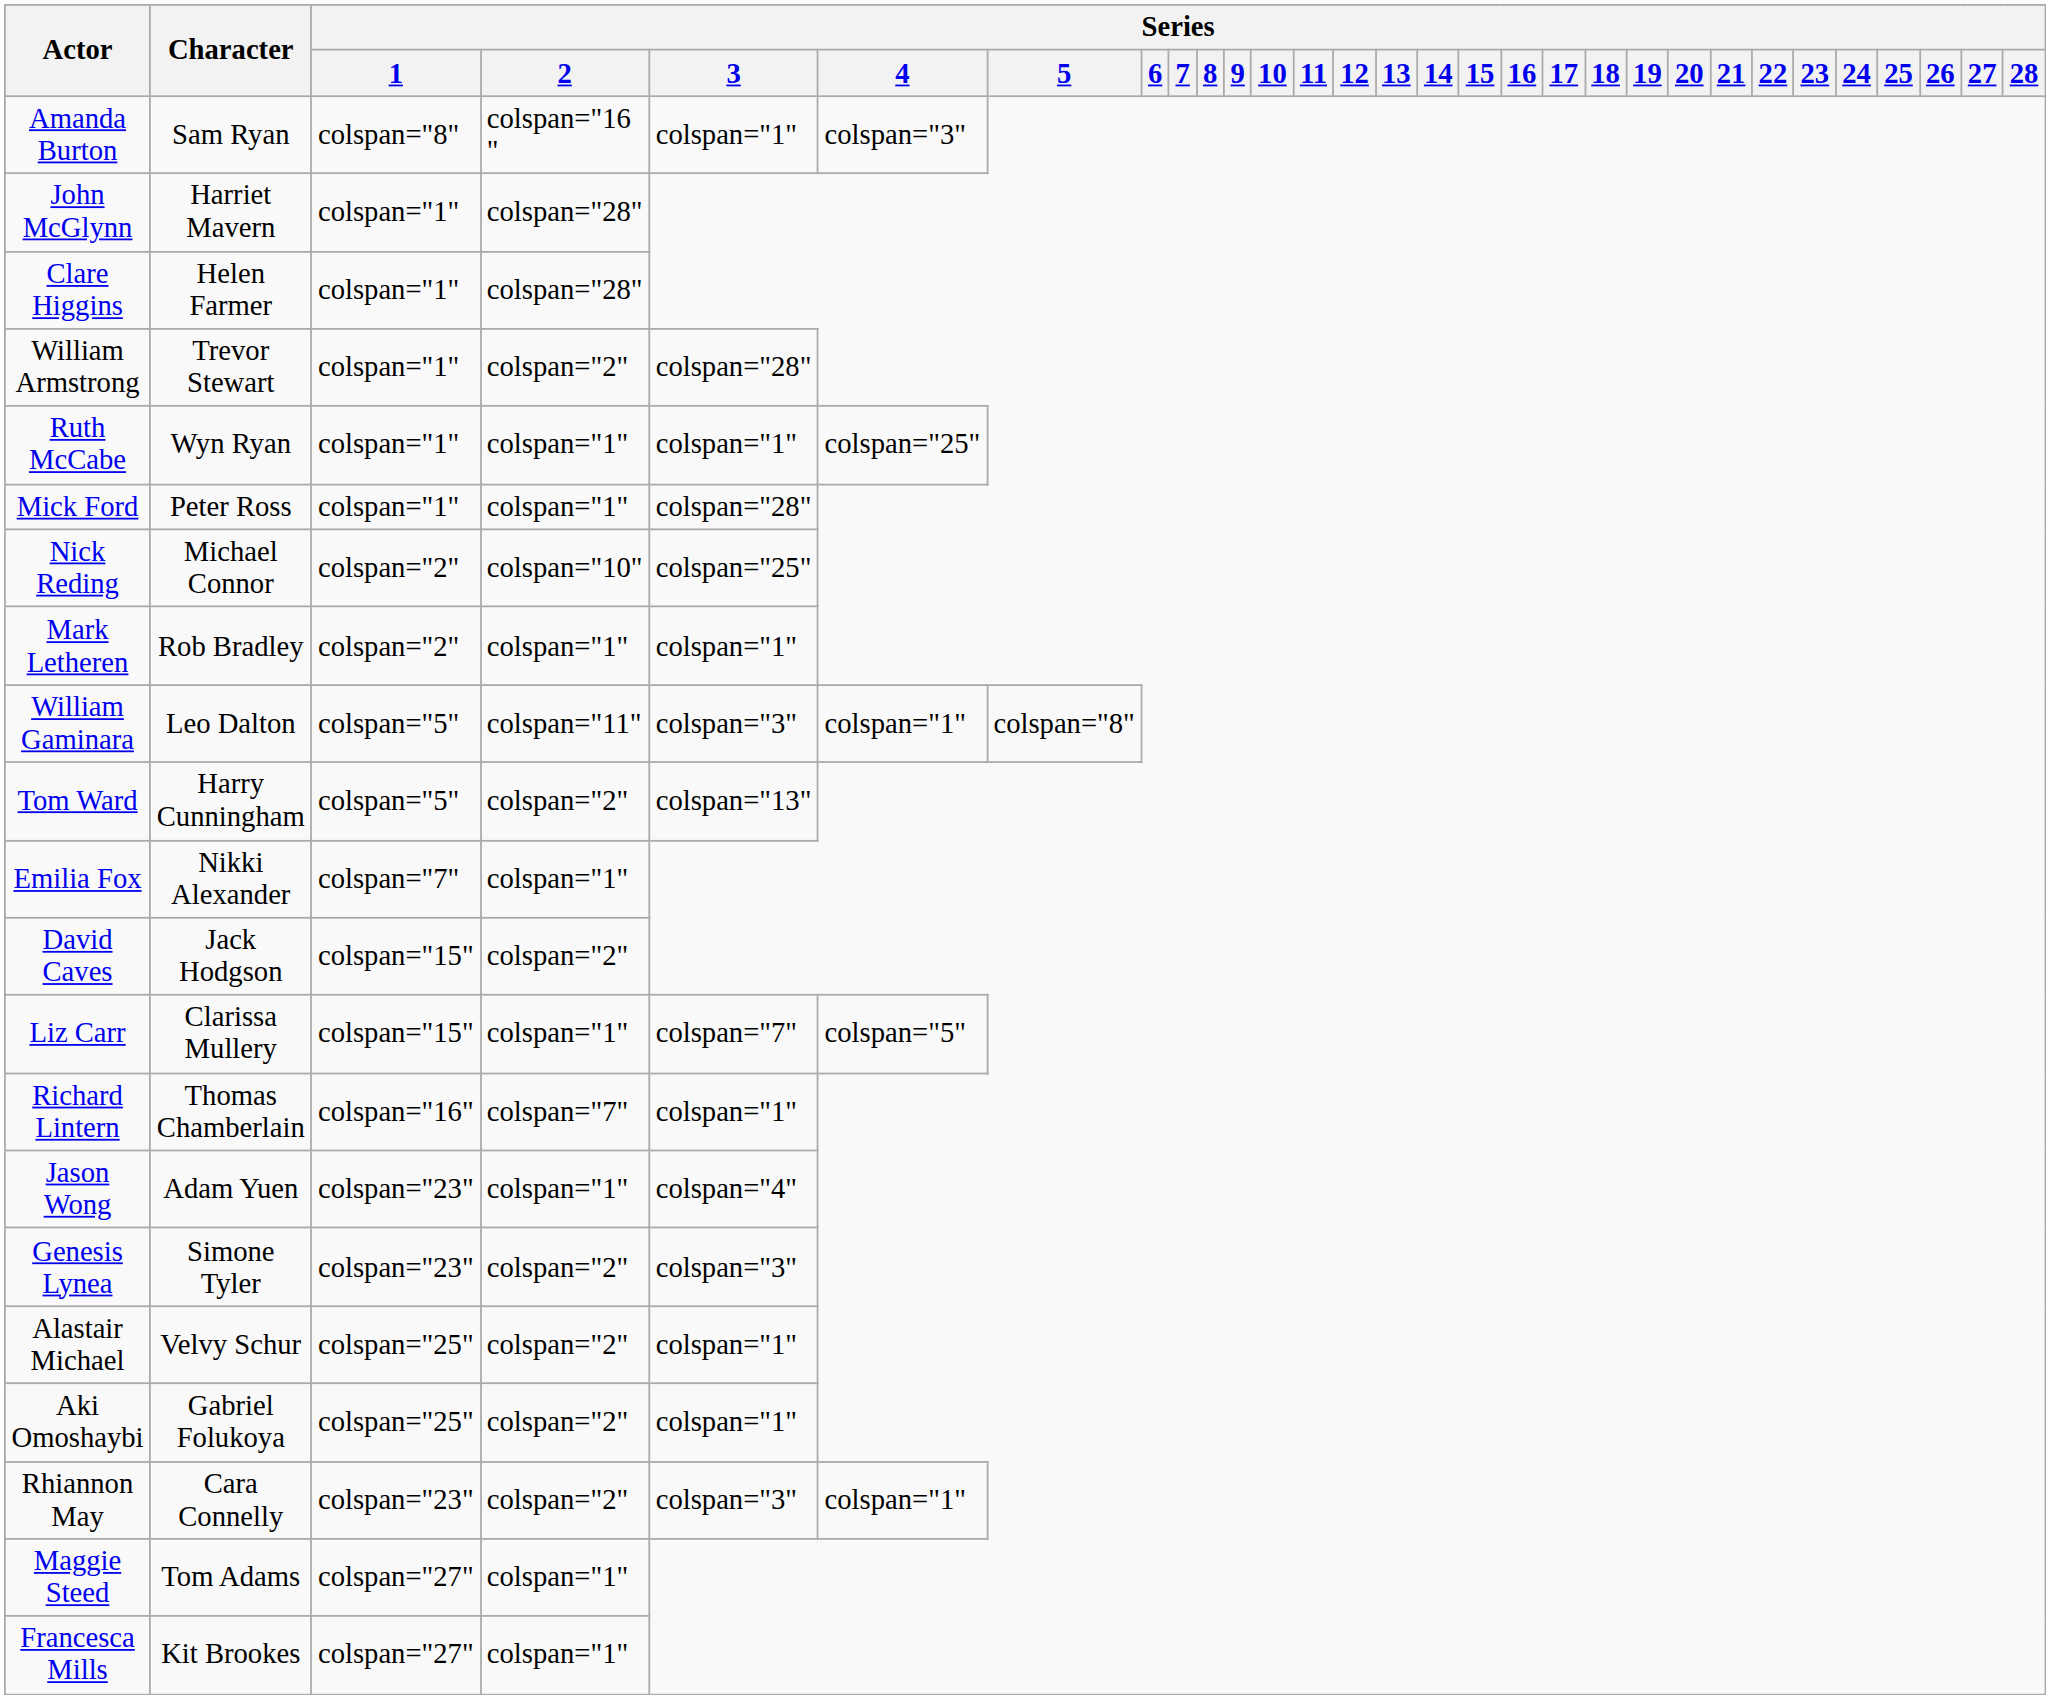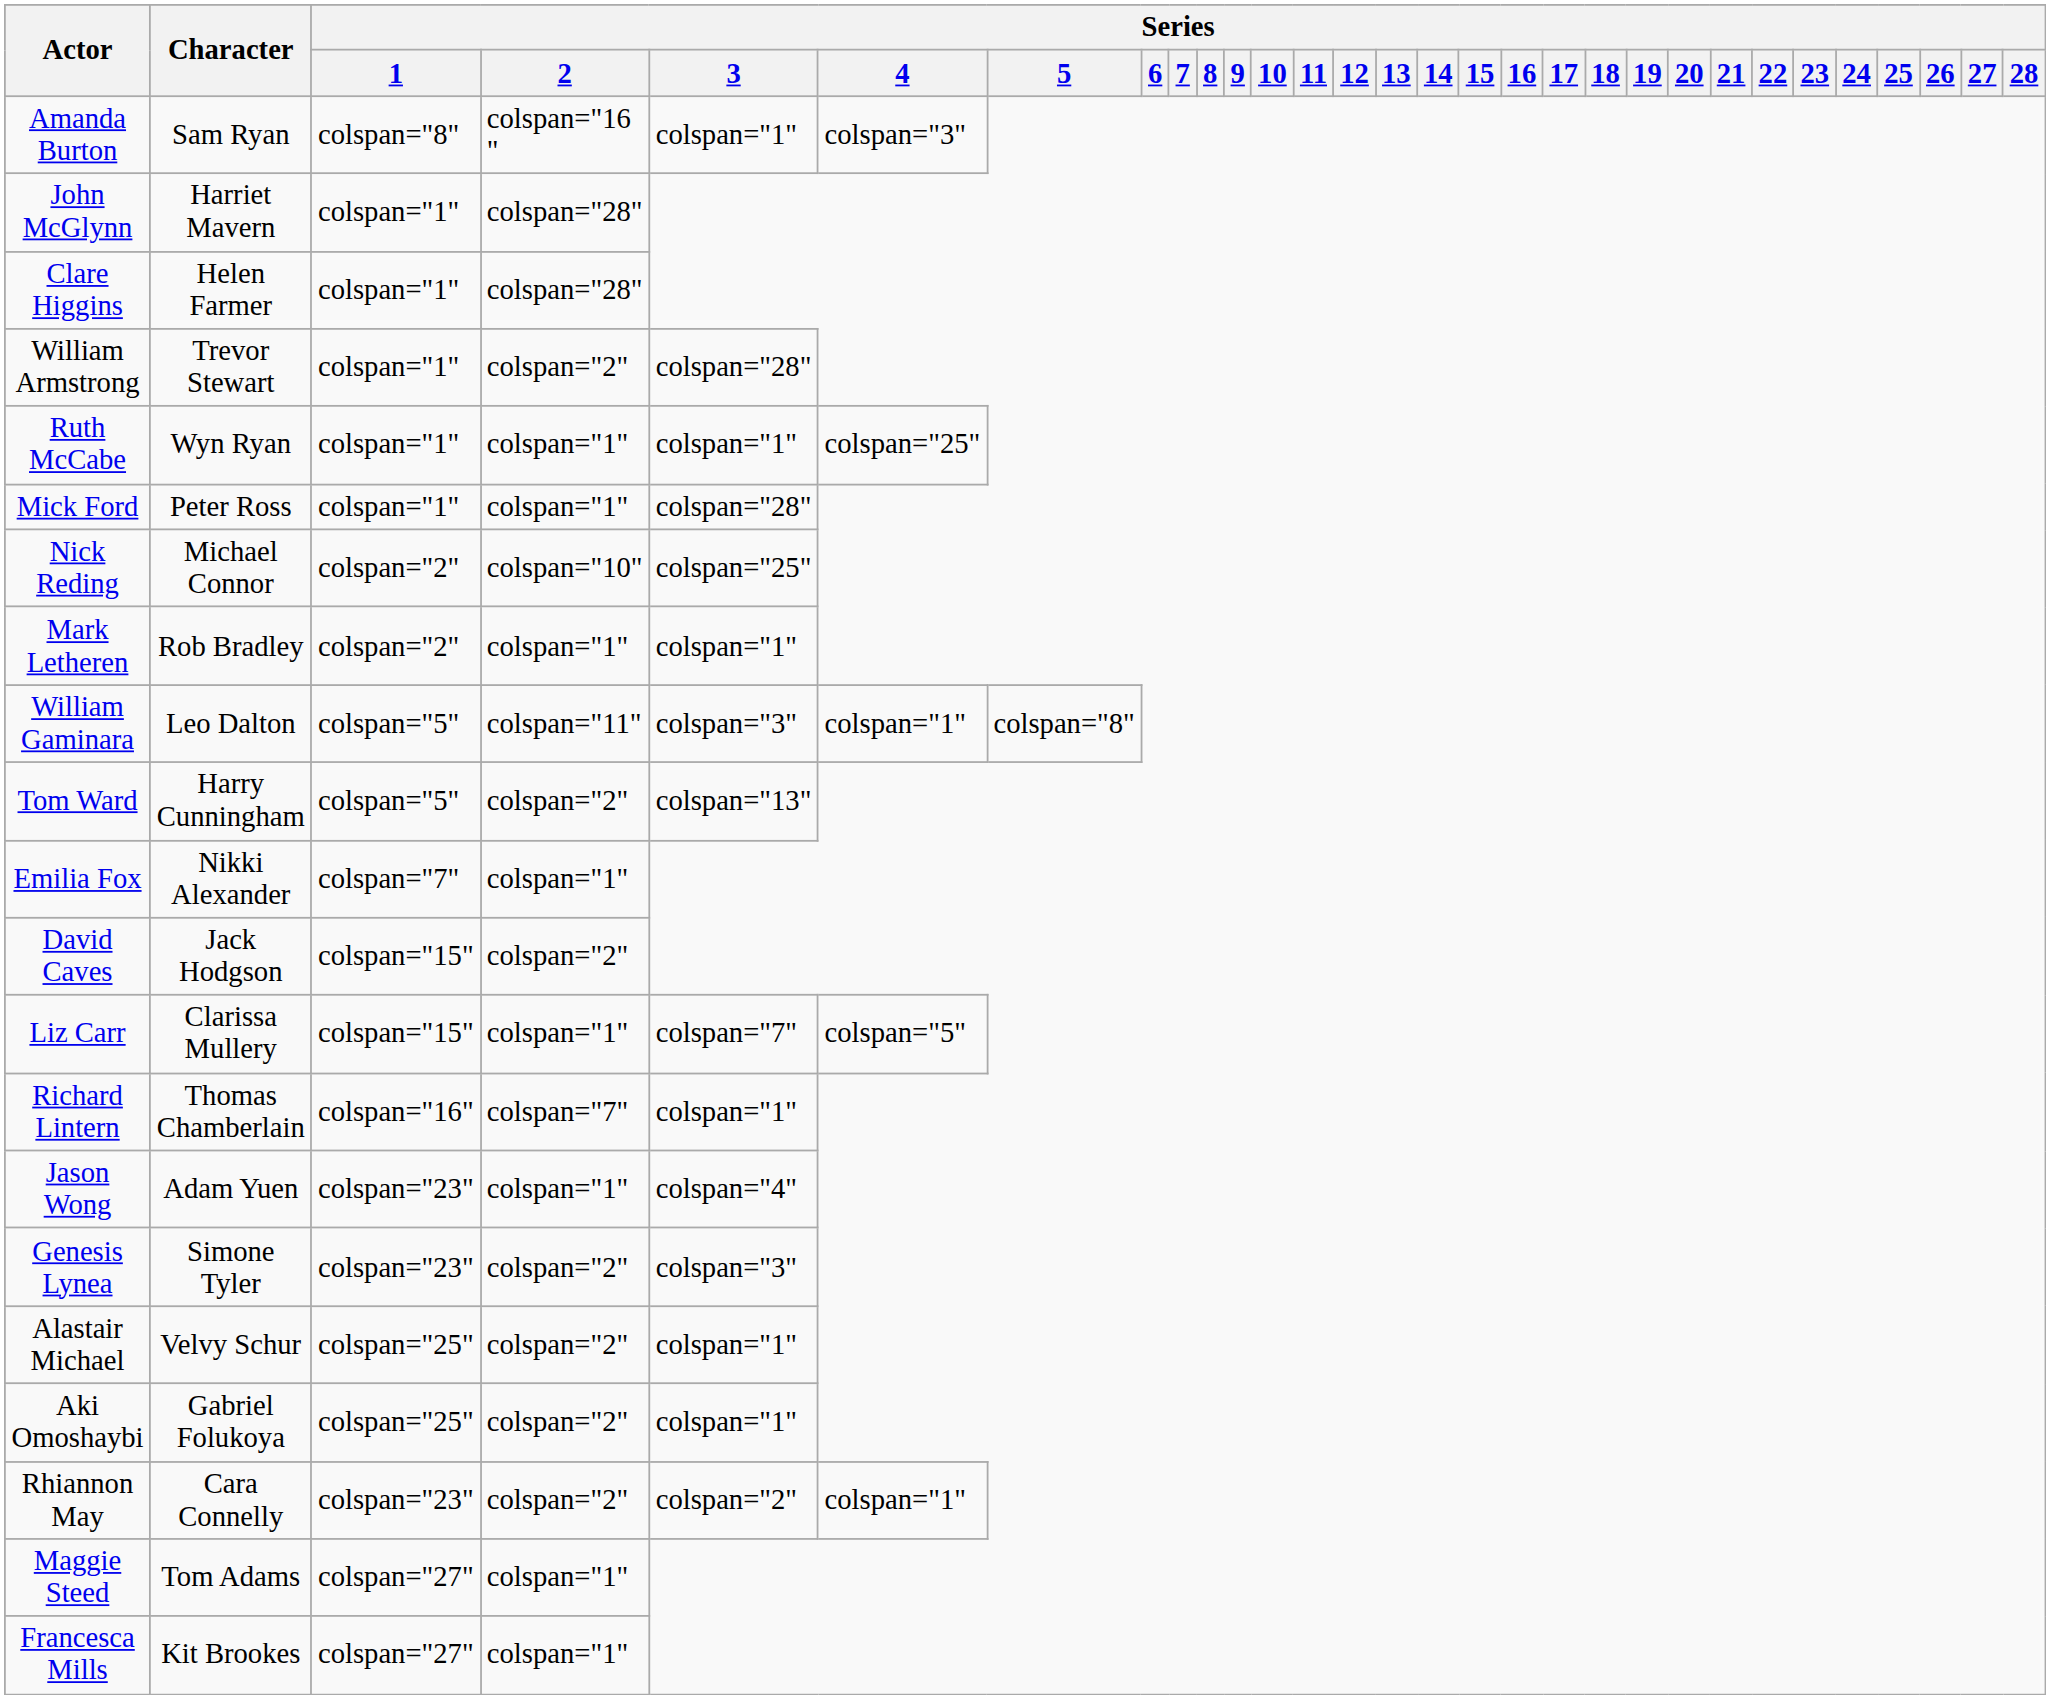(726, 1499) colspan="3" -> (726, 1499) colspan="2"
